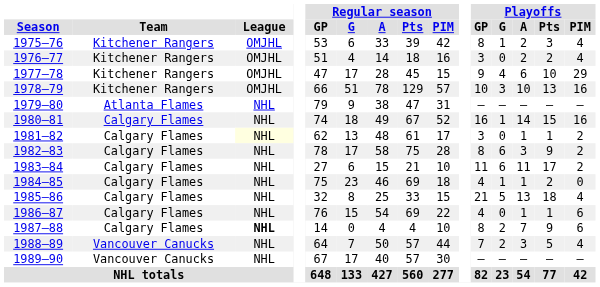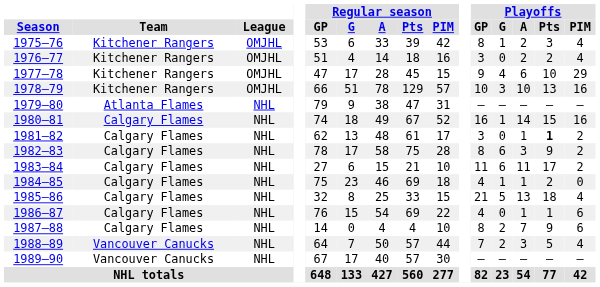(264, 135) lightyellow background -> (264, 135) no background
(549, 135) normal -> (549, 135) bold
(264, 228) bold -> (264, 228) normal
